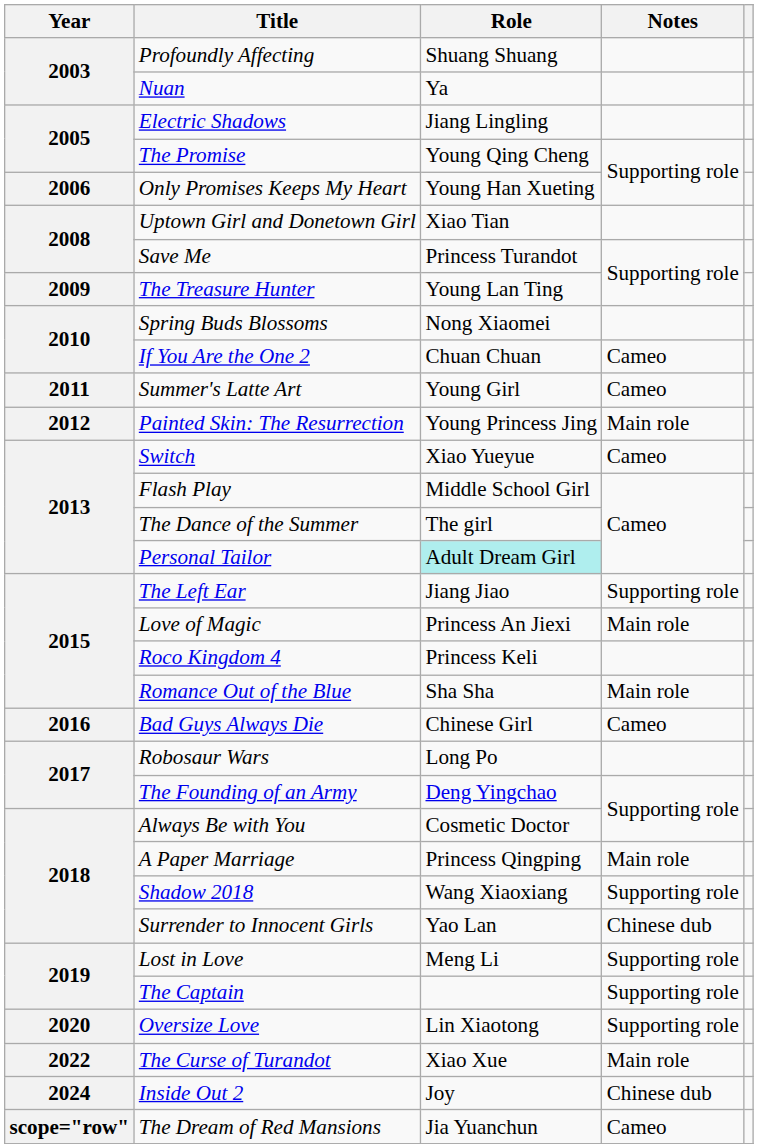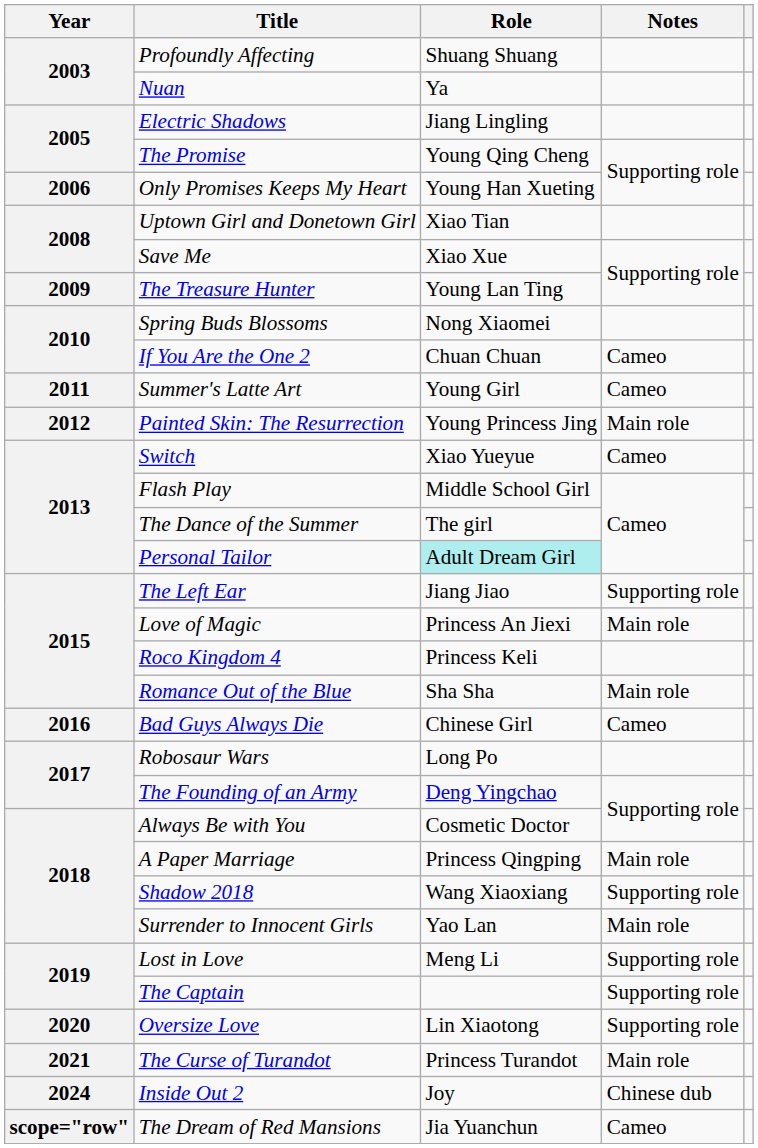(501, 255) Princess Turandot -> (466, 255) Xiao Xue
(659, 925) Chinese dub -> (648, 925) Main role
(69, 1059) 2022 -> (69, 1059) 2021
(466, 1059) Xiao Xue -> (501, 1059) Princess Turandot
